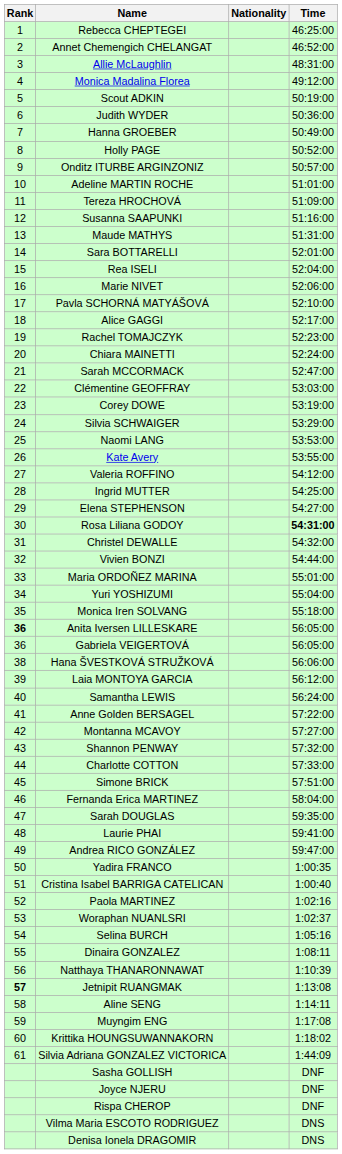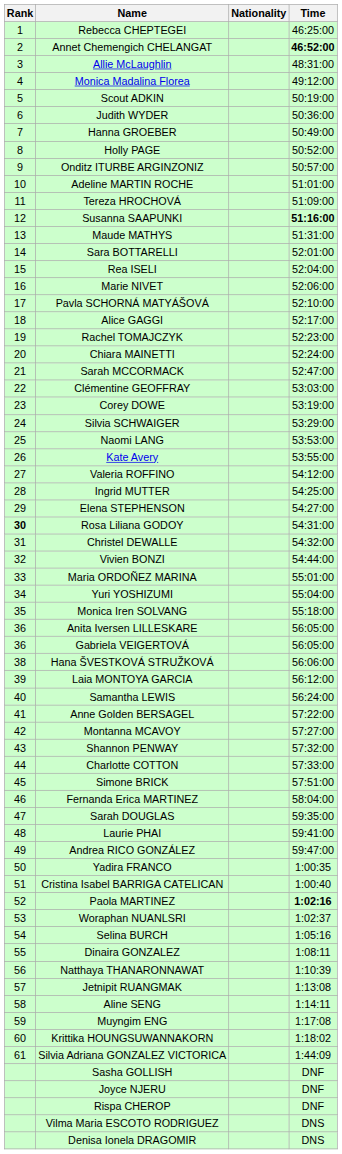(313, 47) normal -> (313, 47) bold
(313, 218) normal -> (313, 218) bold
(20, 526) normal -> (20, 526) bold
(313, 526) bold -> (313, 526) normal
(20, 628) bold -> (20, 628) normal
(313, 901) normal -> (313, 901) bold
(20, 987) bold -> (20, 987) normal
